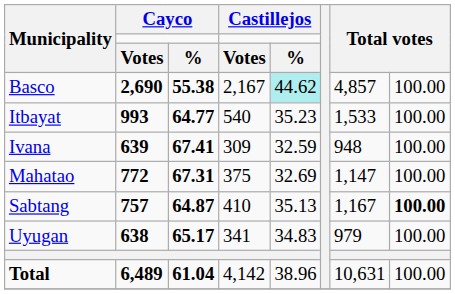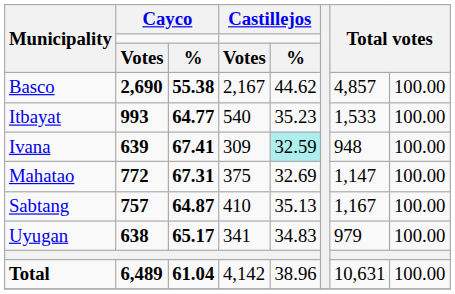(296, 87) paleturquoise background -> (296, 87) no background
(296, 146) no background -> (296, 146) paleturquoise background
(420, 206) bold -> (420, 206) normal
